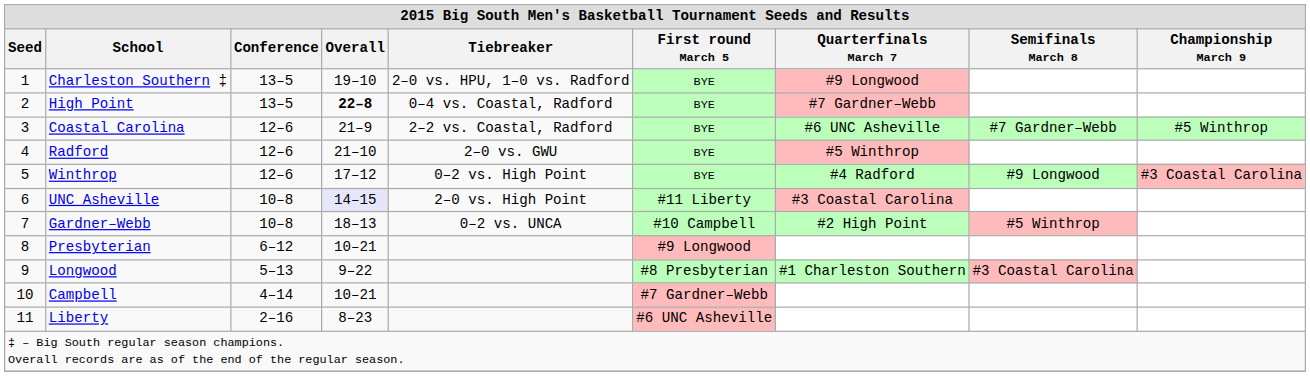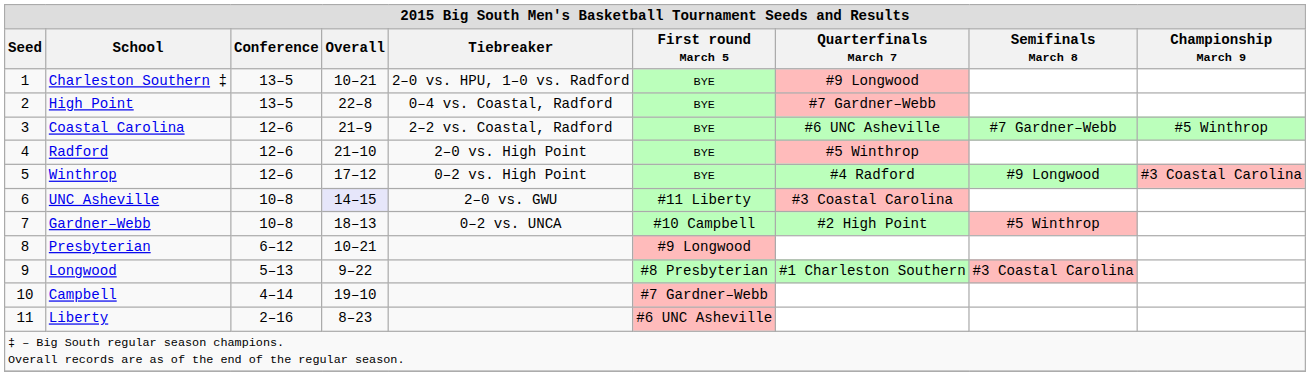(355, 81) 19–10 -> (355, 81) 10–21
(355, 104) bold -> (355, 104) normal
(511, 152) 2–0 vs. GWU -> (511, 152) 2–0 vs. High Point
(511, 200) 2–0 vs. High Point -> (511, 200) 2–0 vs. GWU
(355, 295) 10–21 -> (355, 295) 19–10
